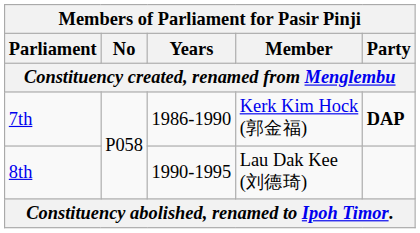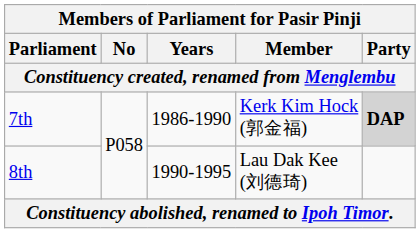(386, 118) no background -> (386, 118) lightgrey background
